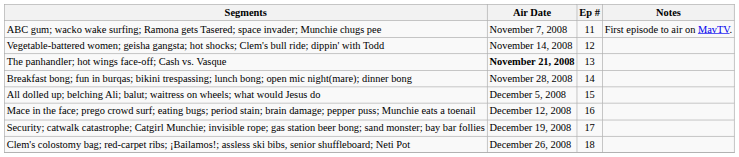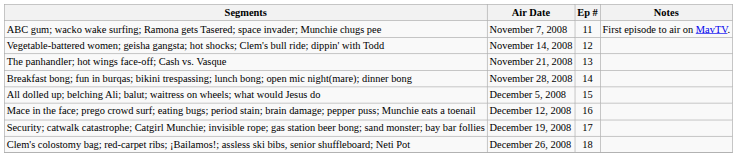(532, 62) bold -> (531, 62) normal
